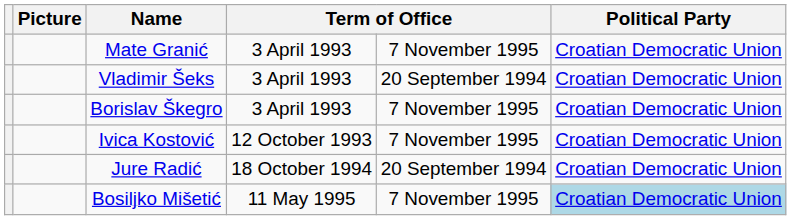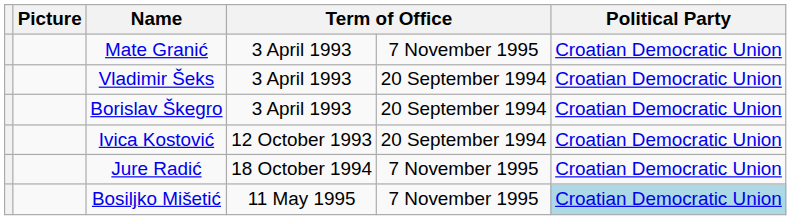(464, 109) 7 November 1995 -> (464, 109) 20 September 1994
(464, 139) 7 November 1995 -> (464, 139) 20 September 1994
(464, 169) 20 September 1994 -> (464, 169) 7 November 1995
